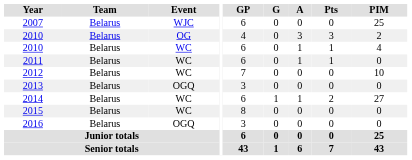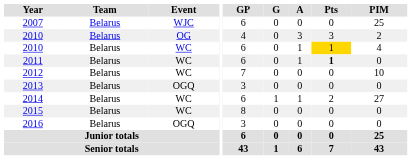(331, 48) no background -> (331, 48) gold background
(331, 60) normal -> (331, 60) bold
